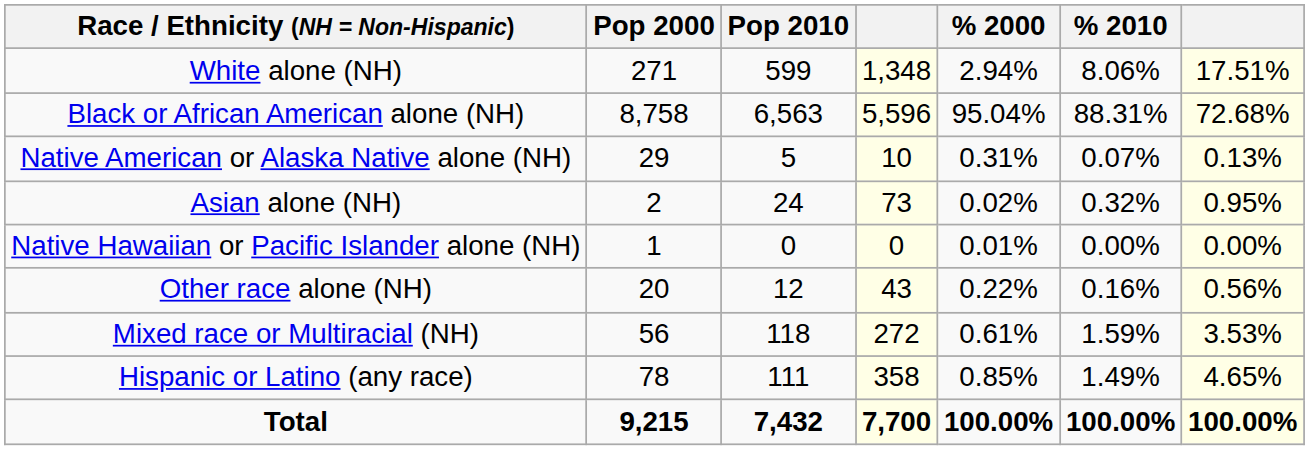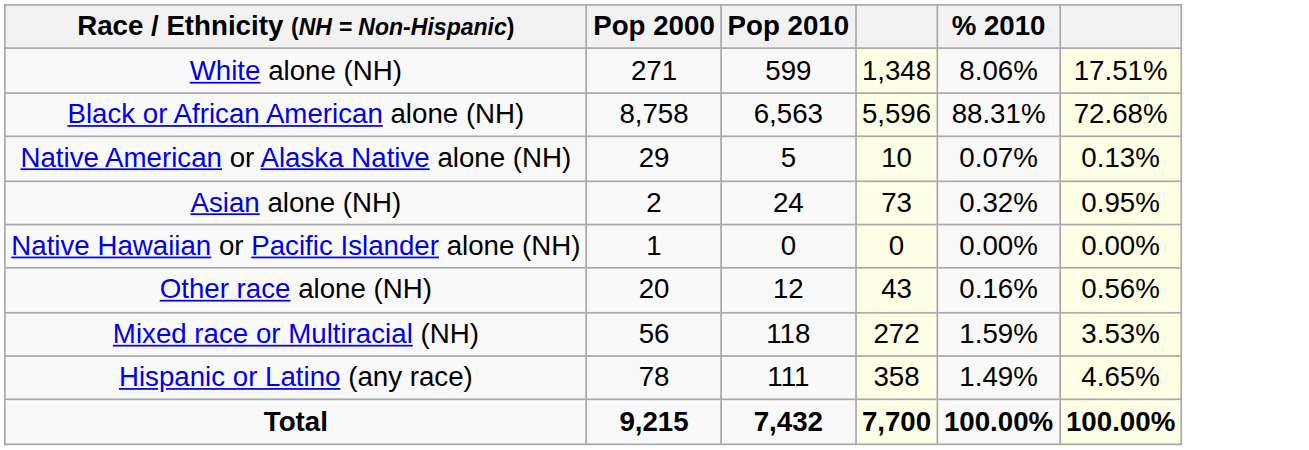- column: (999, 26)
